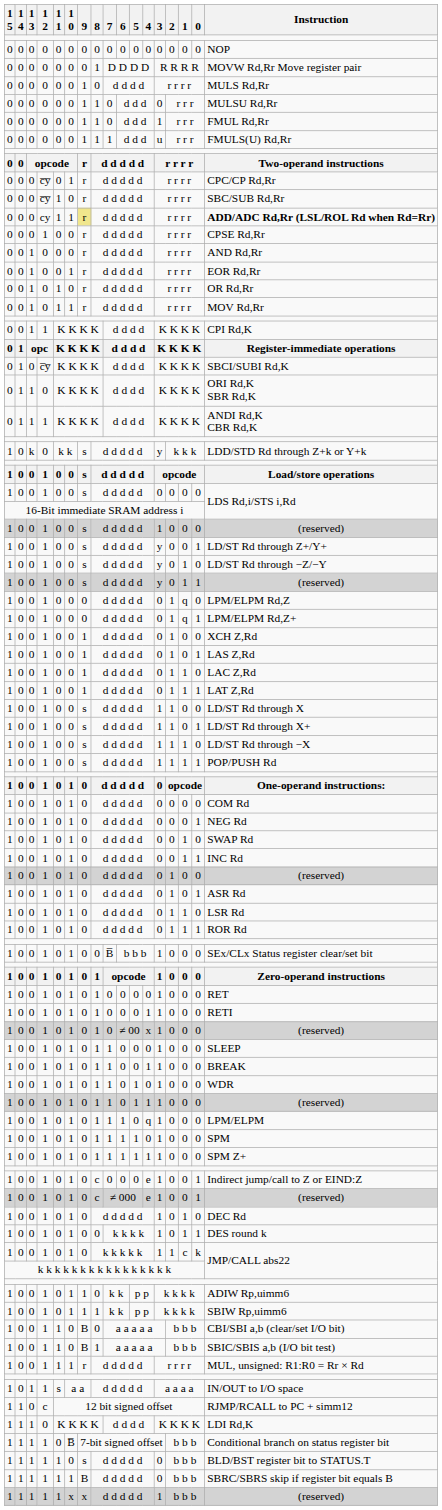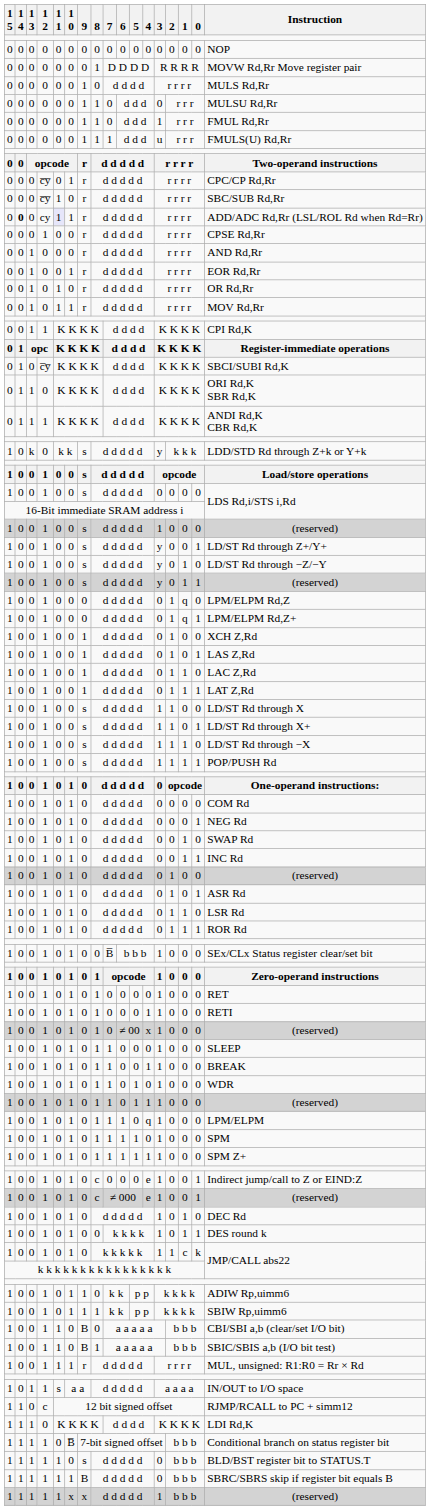(21, 216) normal -> (21, 216) bold
(59, 216) no background -> (59, 216) lavender background
(84, 216) khaki background -> (84, 216) no background
(321, 216) bold -> (315, 216) normal
